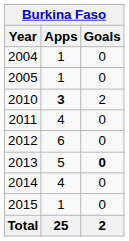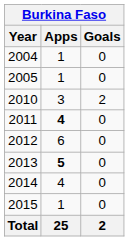(61, 99) bold -> (61, 99) normal
(61, 120) normal -> (61, 120) bold
(61, 162) normal -> (61, 162) bold
(102, 162) bold -> (102, 162) normal
